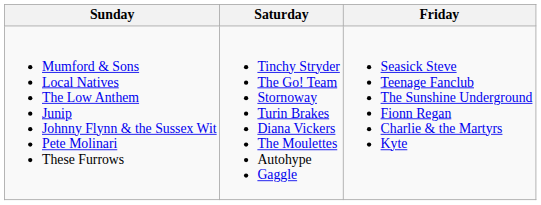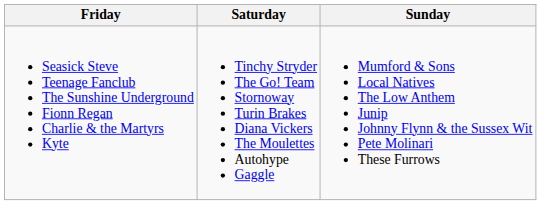columns swapped: (439, 15) <-> (112, 15)
